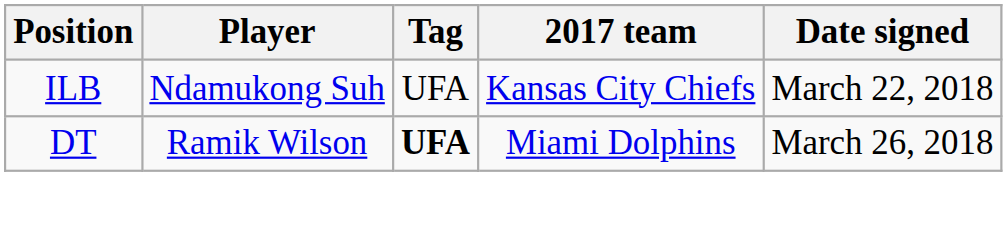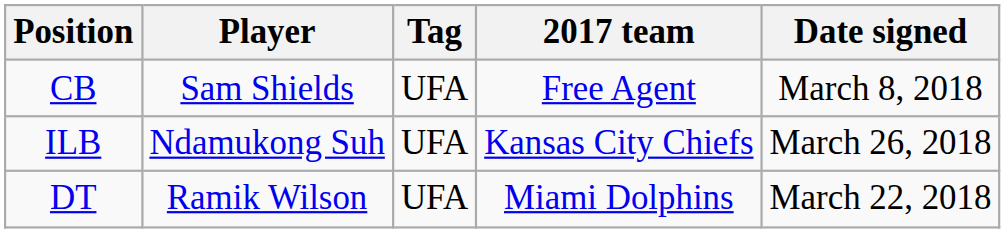+ row: (73, 87)
(882, 87) March 22, 2018 -> (881, 142) March 26, 2018
(435, 142) bold -> (434, 198) normal
(882, 142) March 26, 2018 -> (881, 198) March 22, 2018
